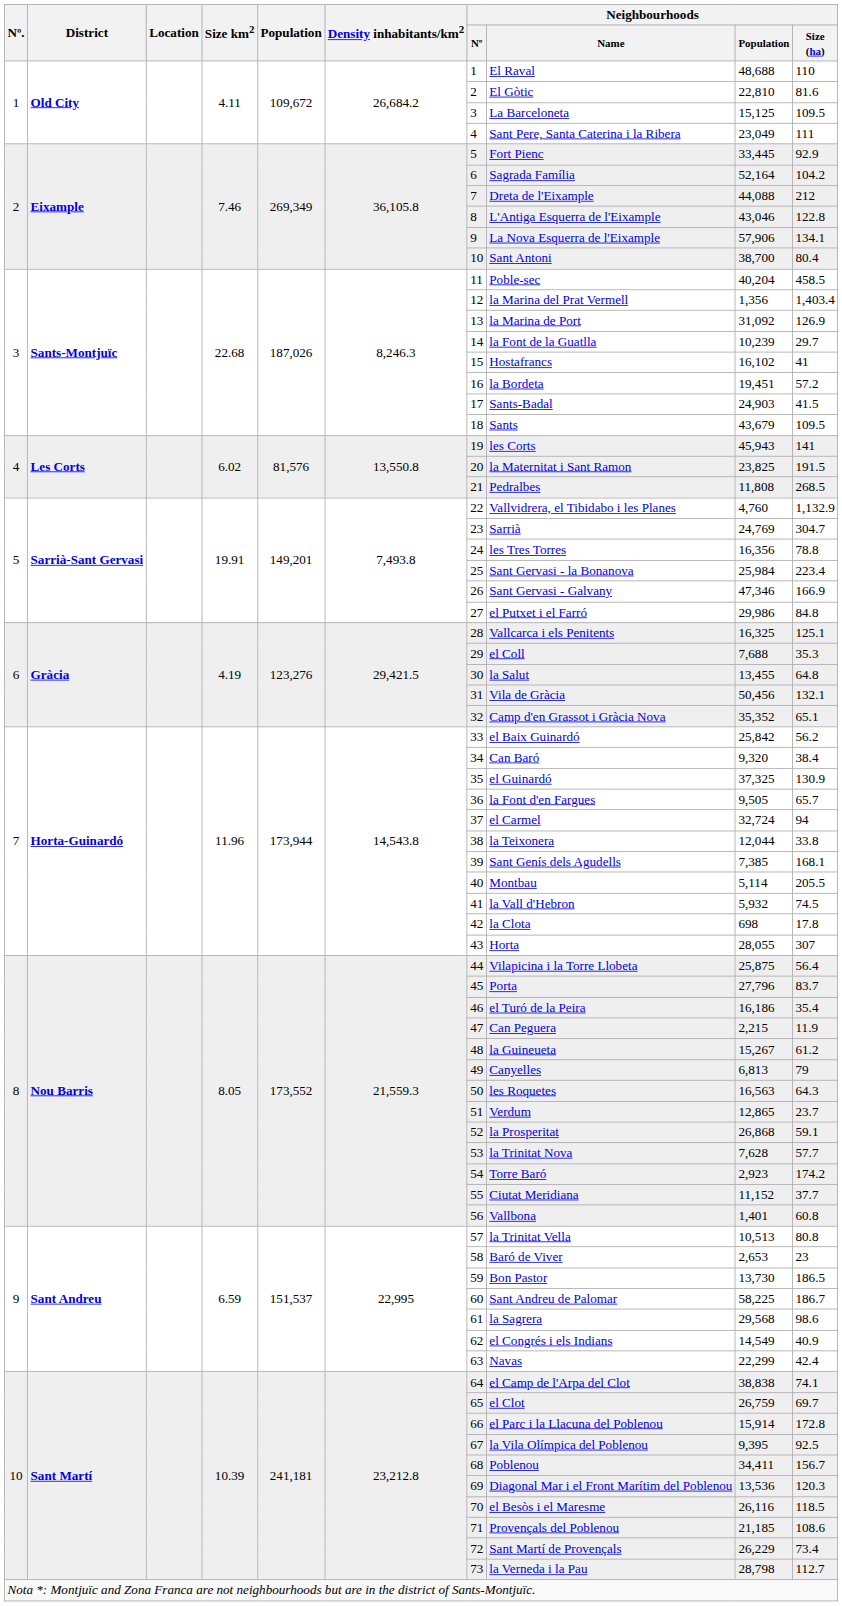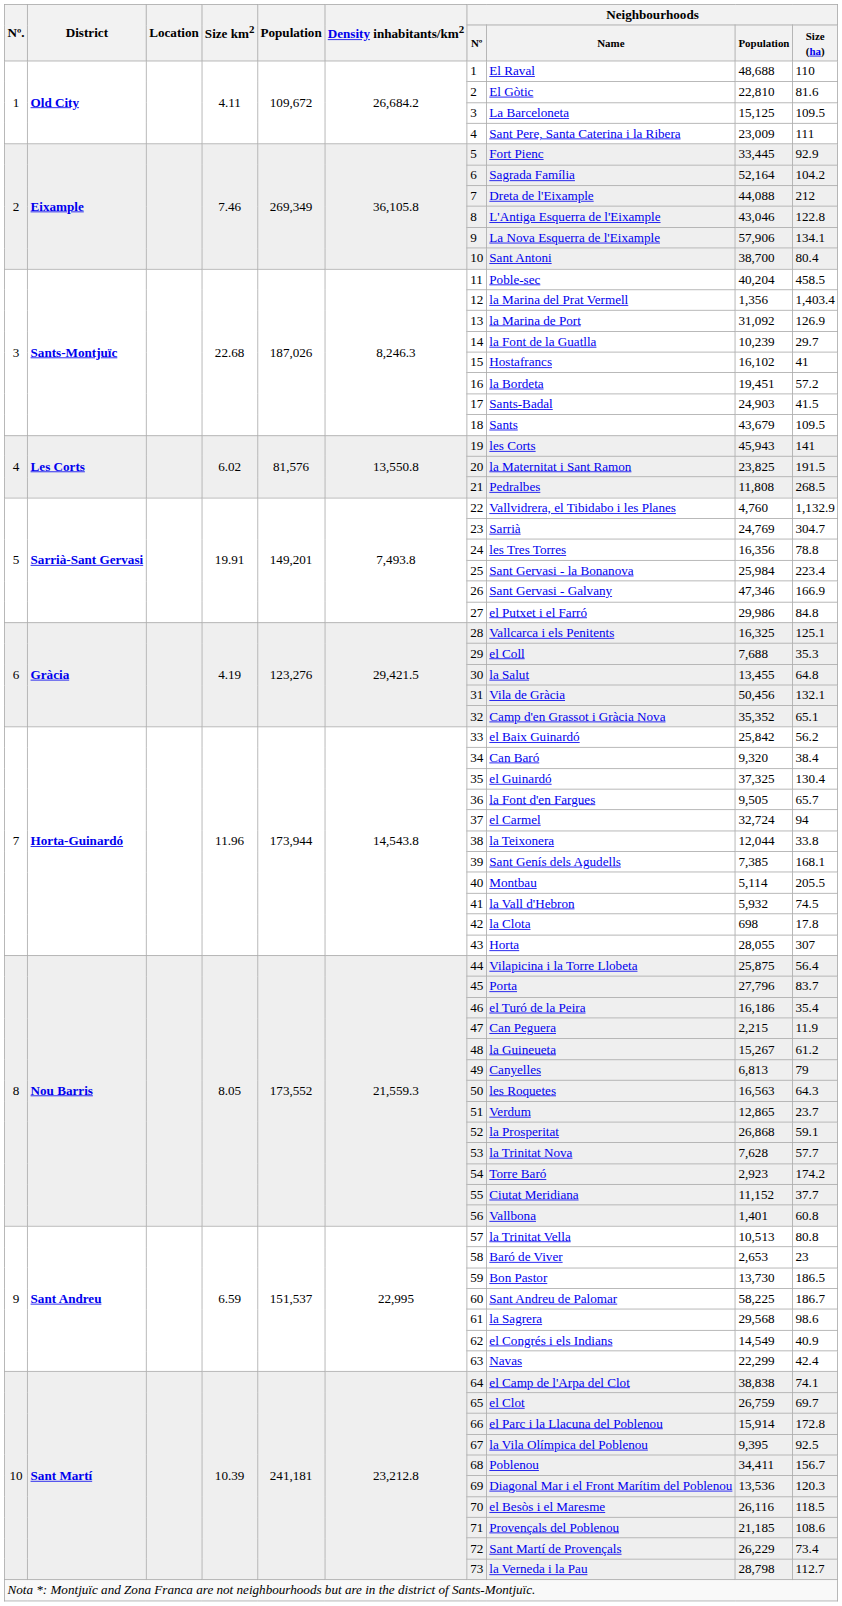(756, 133) 23,049 -> (756, 133) 23,009
(810, 778) 130.9 -> (810, 778) 130.4
